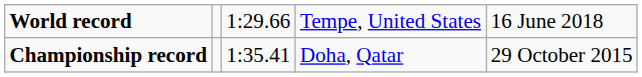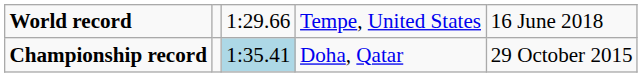(258, 54) no background -> (258, 54) lightblue background
